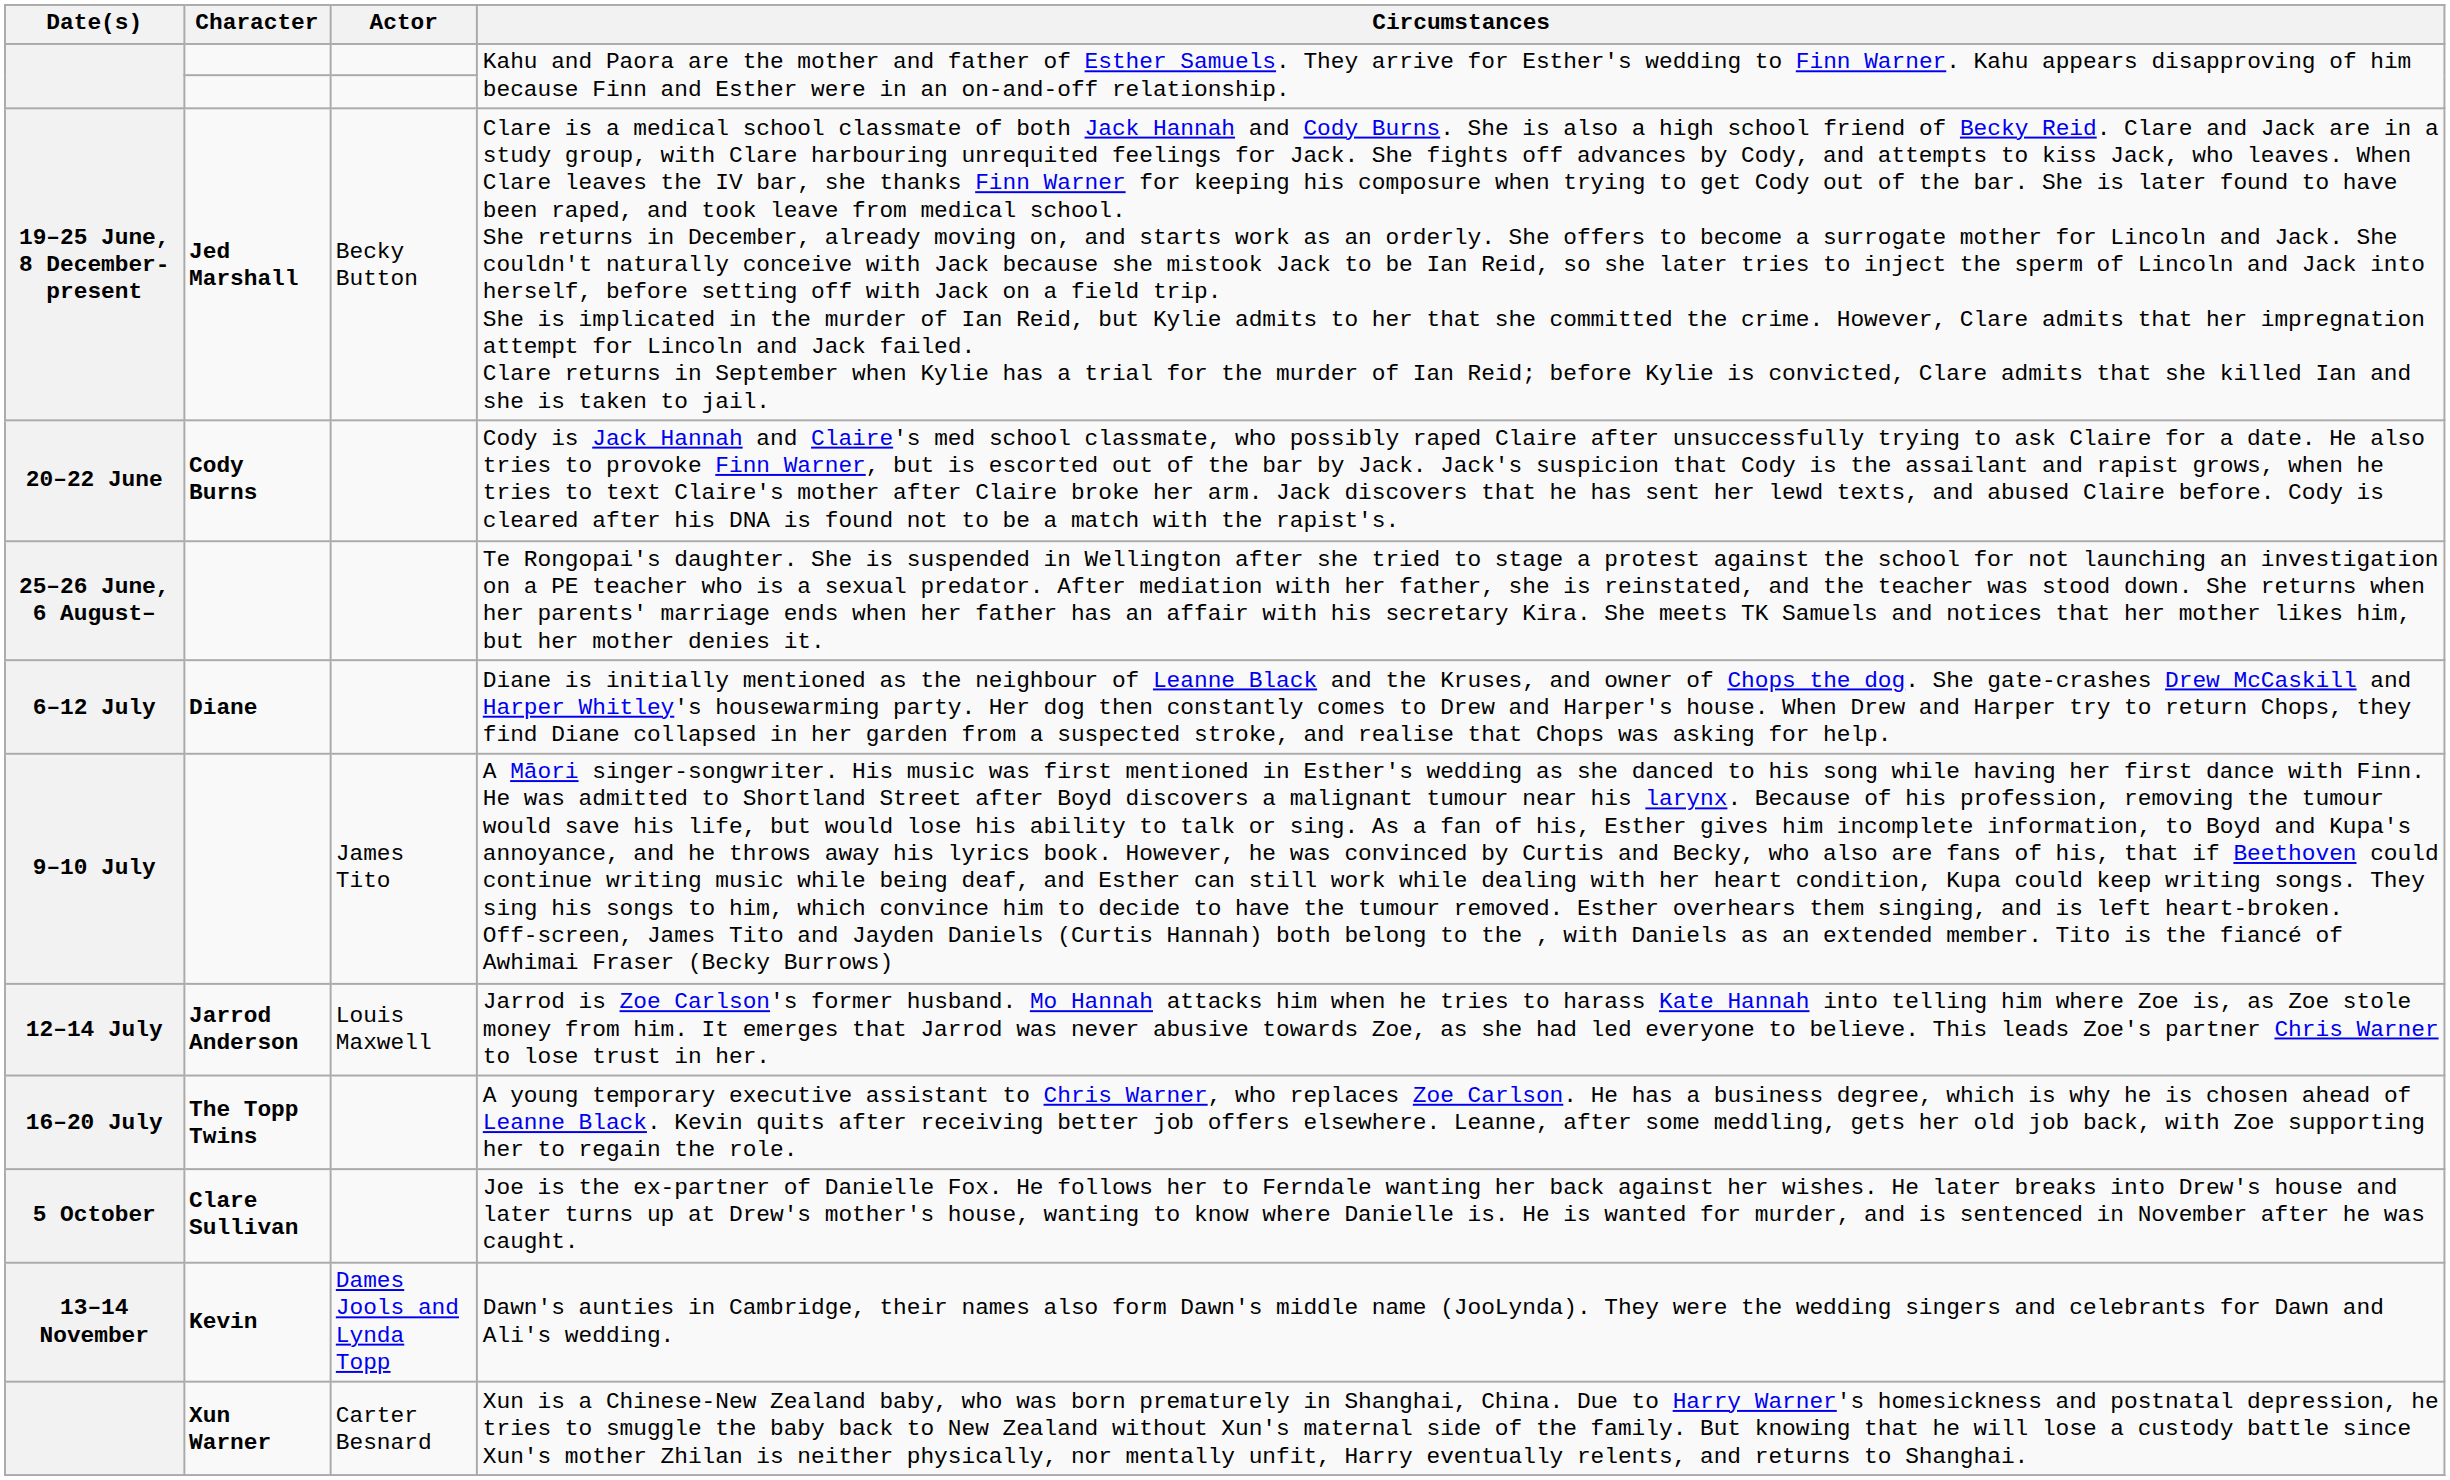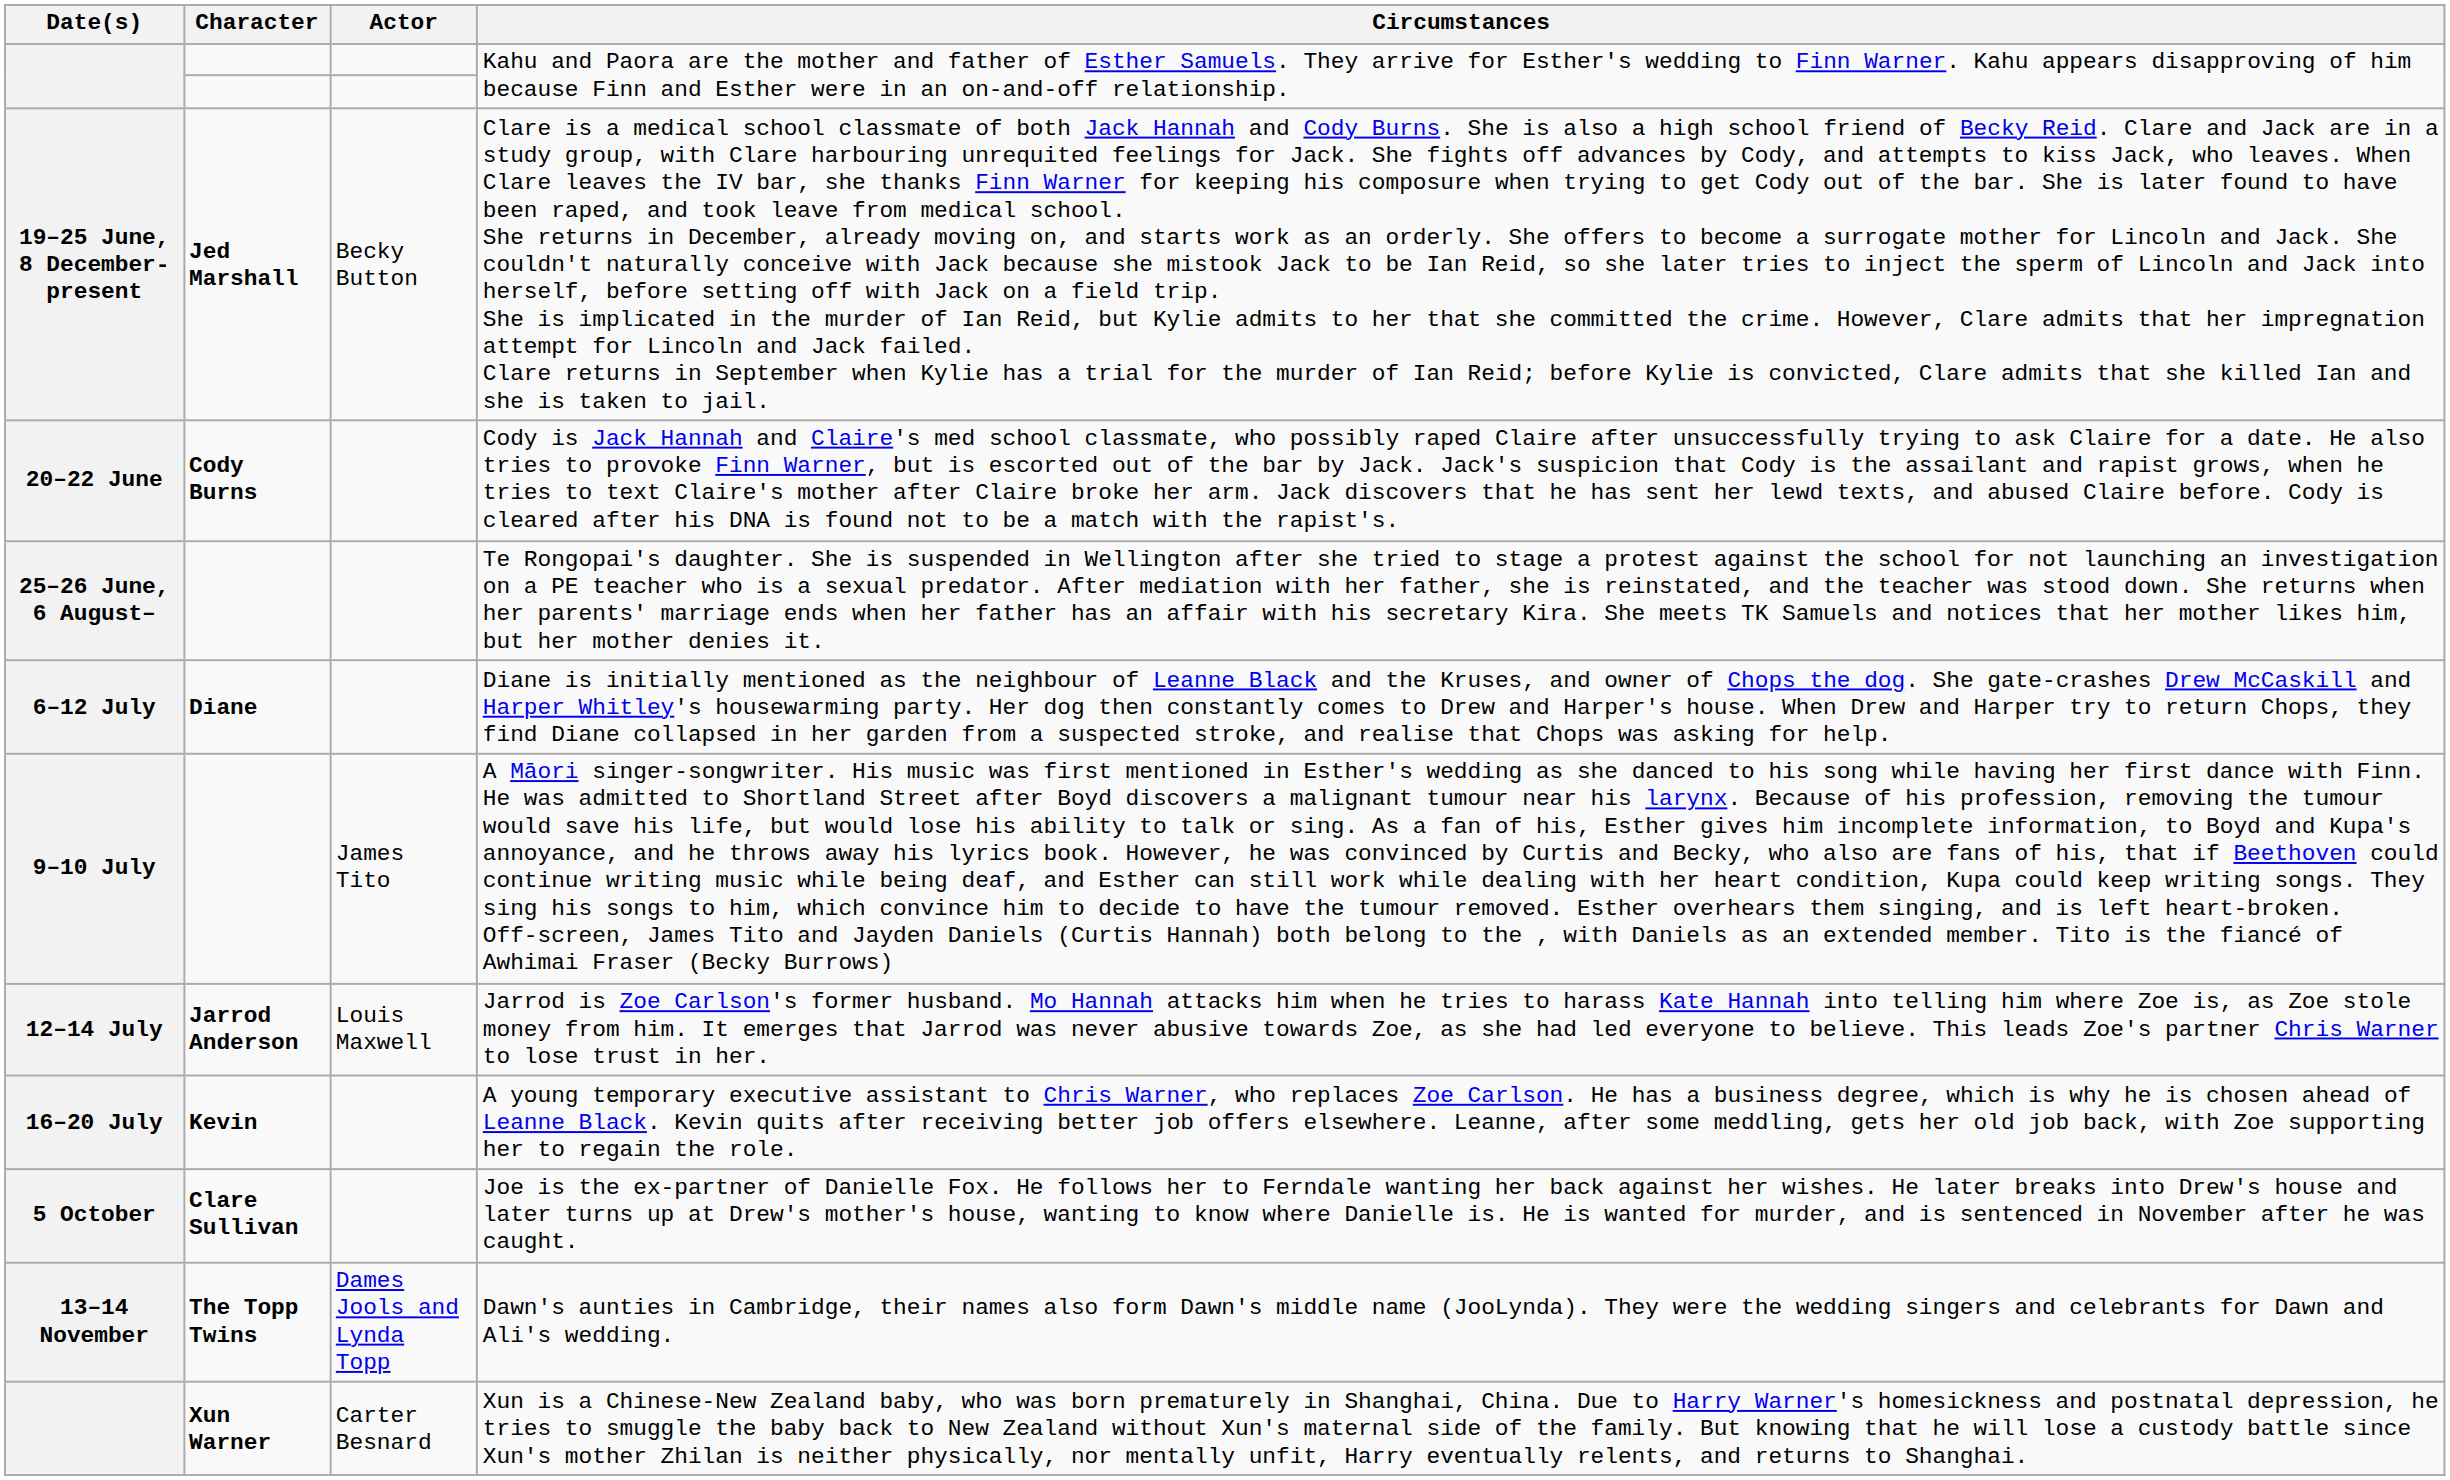(244, 1122) The Topp Twins -> (223, 1122) Kevin
(223, 1322) Kevin -> (244, 1322) The Topp Twins
